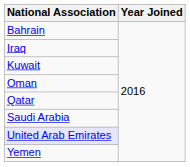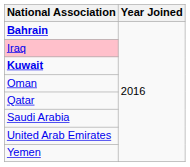(26, 30) normal -> (27, 30) bold
(16, 48) no background -> (16, 48) pink background
(23, 65) normal -> (25, 65) bold
(59, 135) lavender background -> (59, 135) no background
